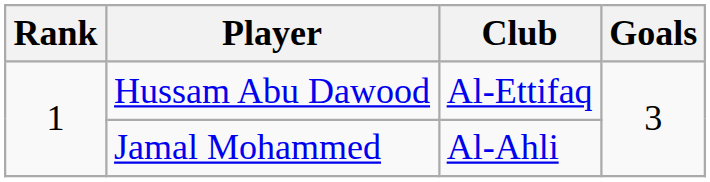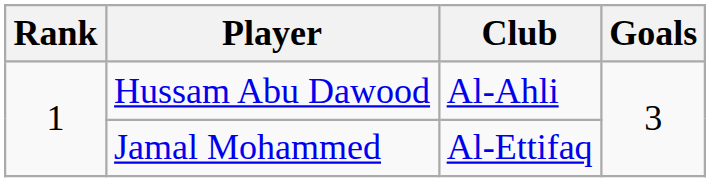(520, 90) Al-Ettifaq -> (503, 90) Al-Ahli
(503, 147) Al-Ahli -> (520, 147) Al-Ettifaq
